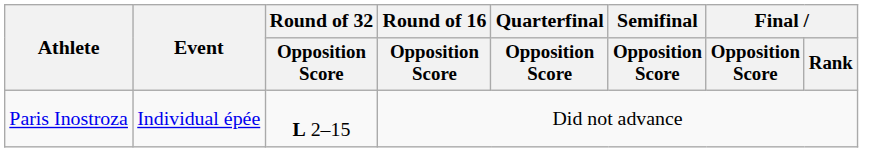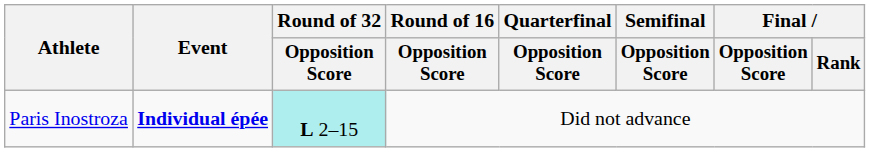(199, 118) normal -> (203, 118) bold
(321, 130) no background -> (329, 130) paleturquoise background
